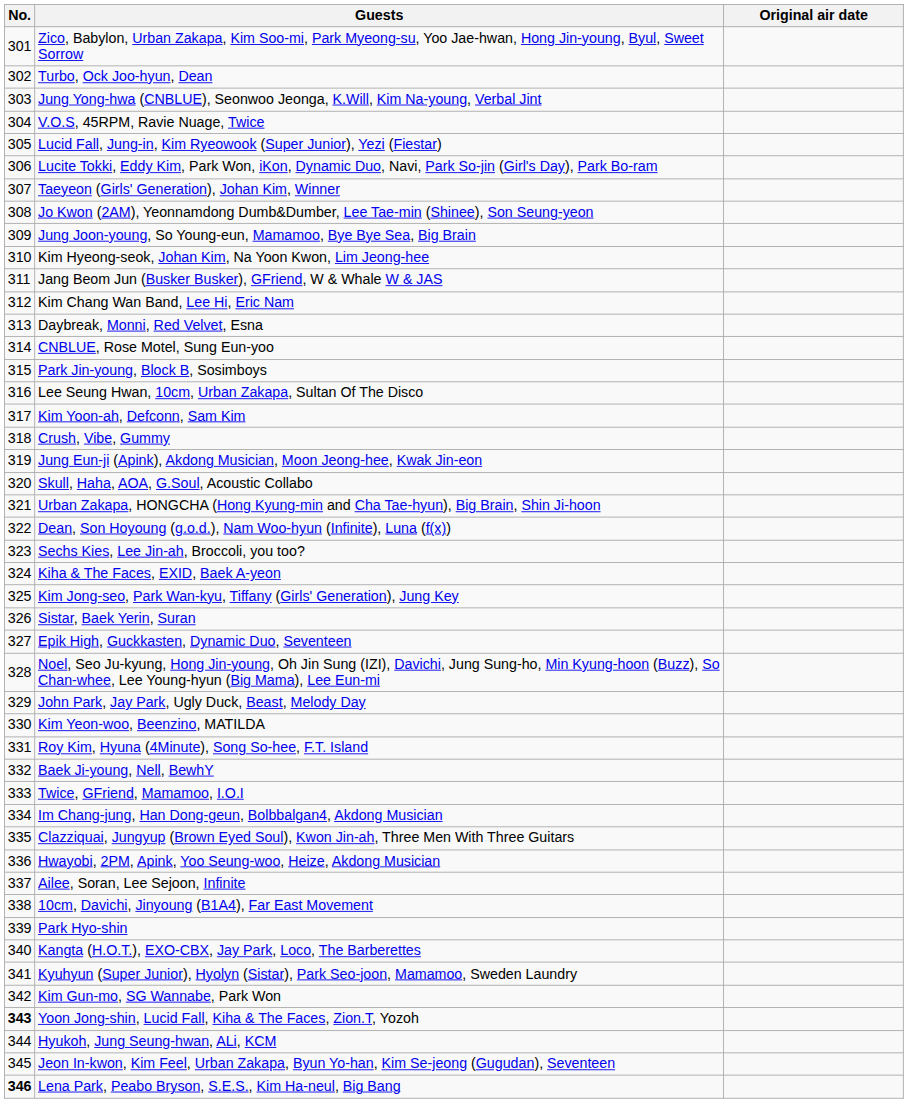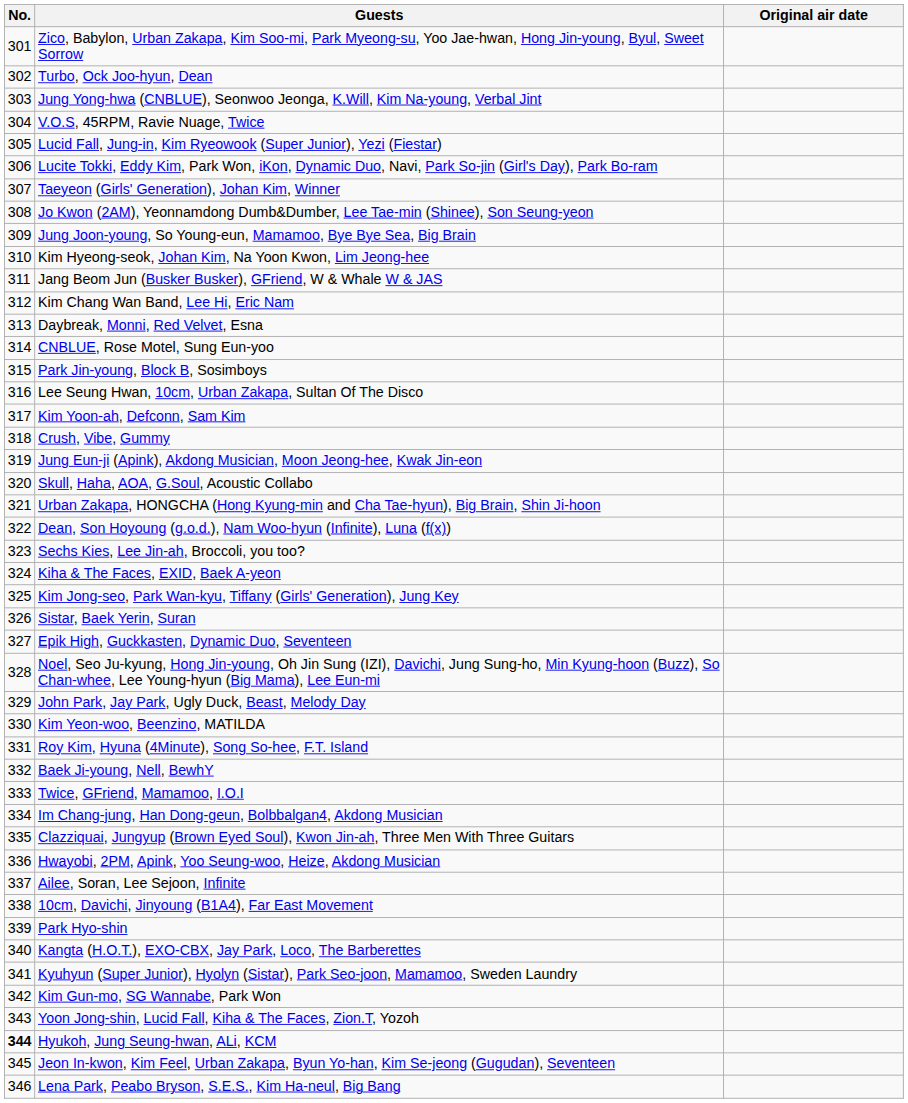(20, 1018) bold -> (20, 1018) normal
(20, 1041) normal -> (20, 1041) bold
(20, 1086) bold -> (20, 1086) normal
